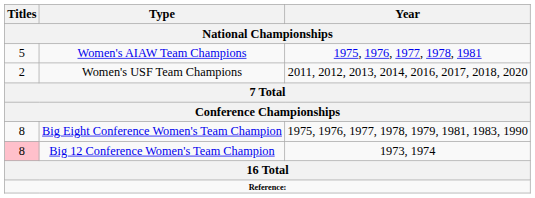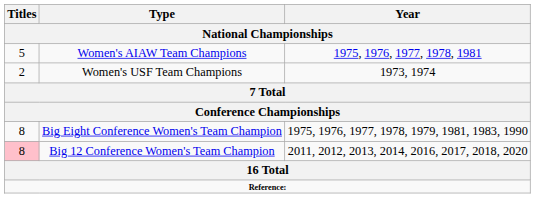(408, 72) 2011, 2012, 2013, 2014, 2016, 2017, 2018, 2020 -> (408, 72) 1973, 1974
(408, 151) 1973, 1974 -> (408, 151) 2011, 2012, 2013, 2014, 2016, 2017, 2018, 2020
